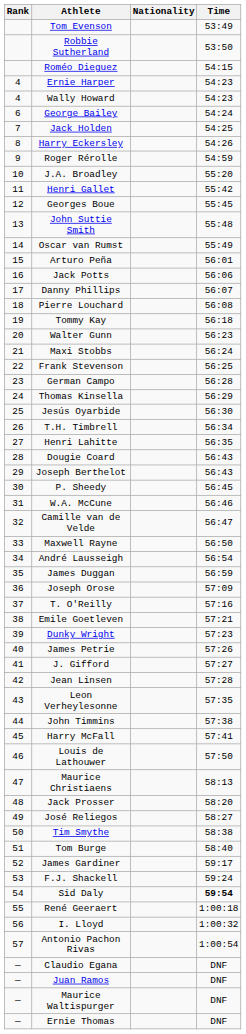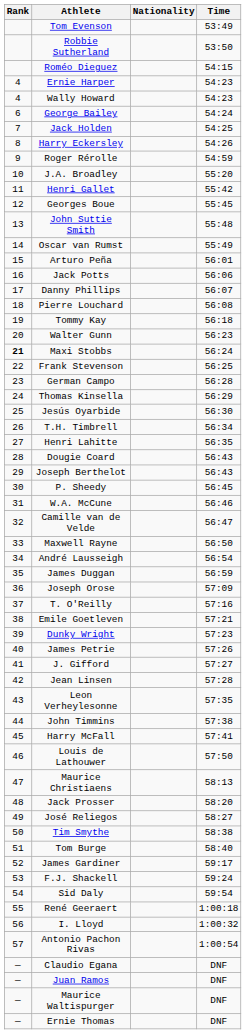(18, 352) normal -> (18, 352) bold
(219, 894) bold -> (219, 894) normal
